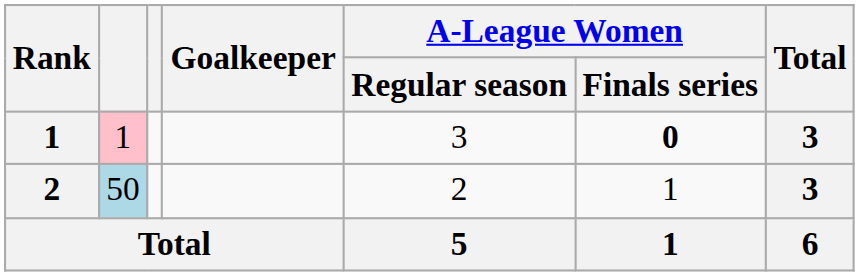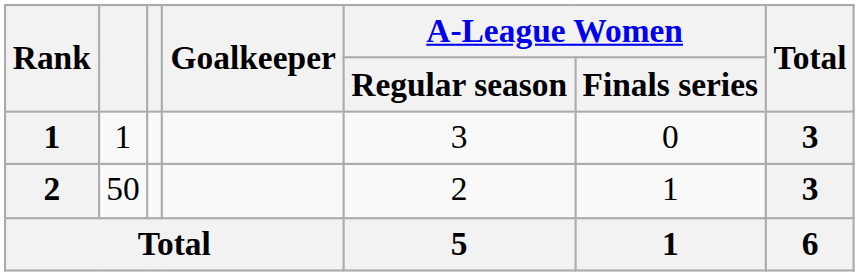(123, 137) pink background -> (123, 137) no background
(670, 137) bold -> (670, 137) normal
(123, 190) lightblue background -> (123, 190) no background
